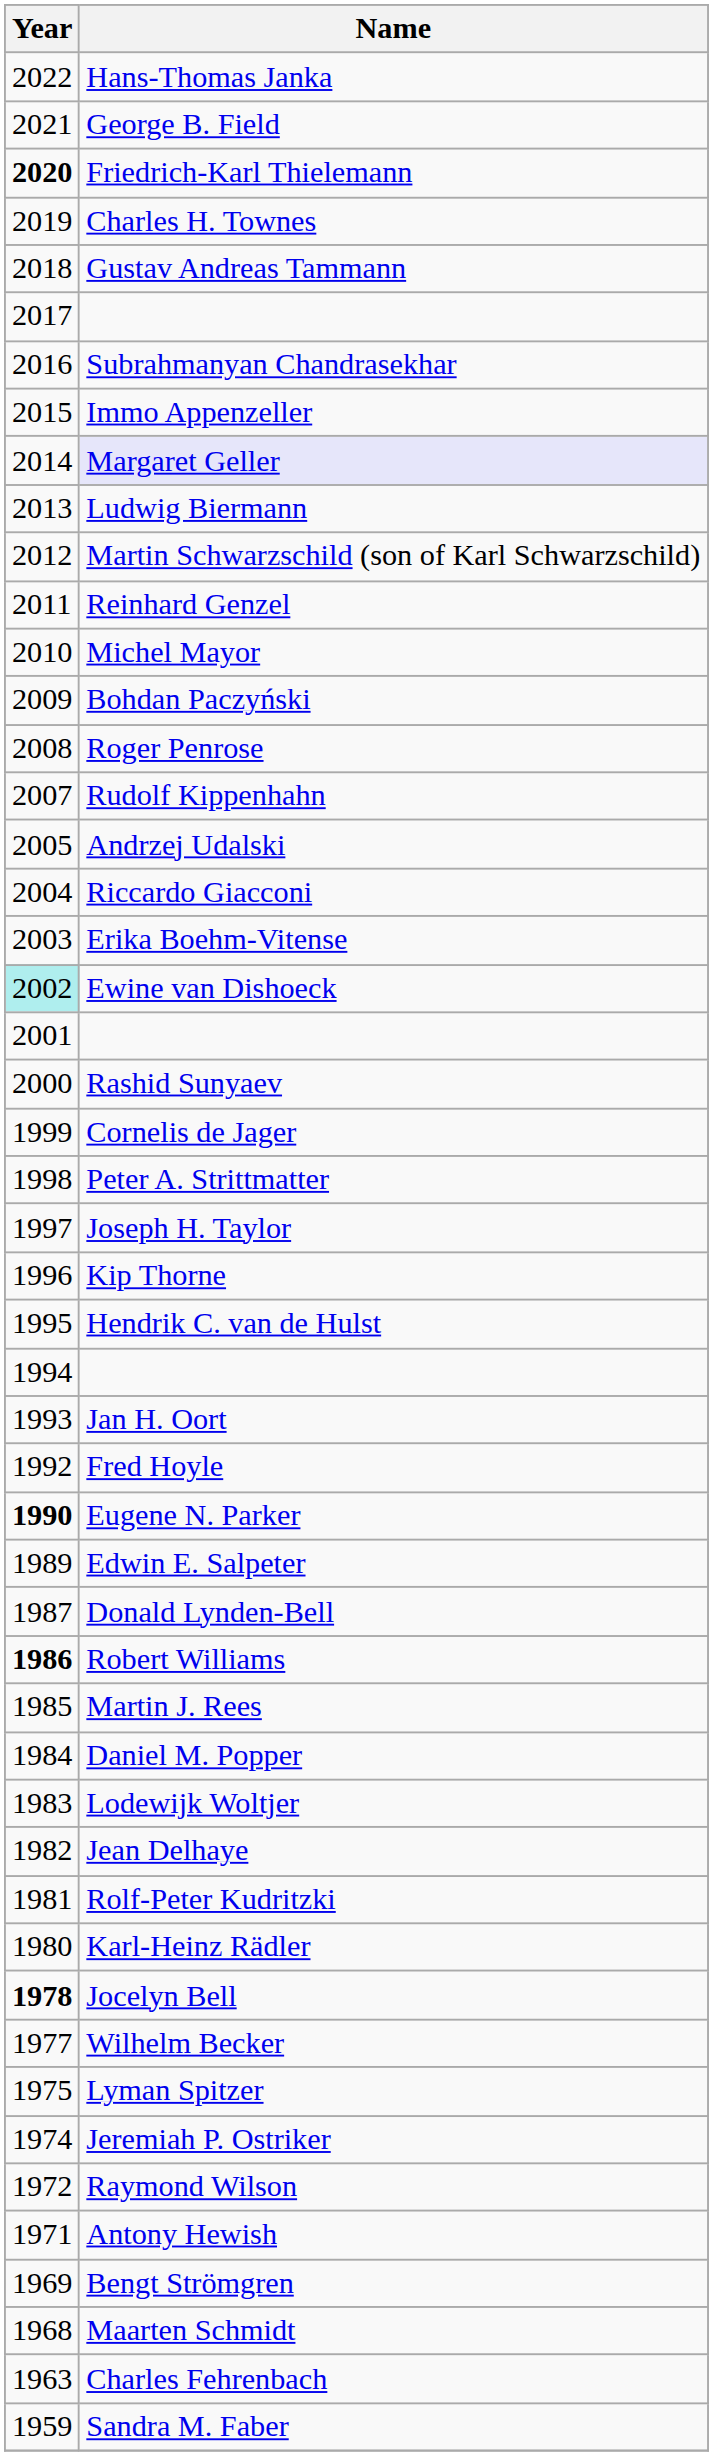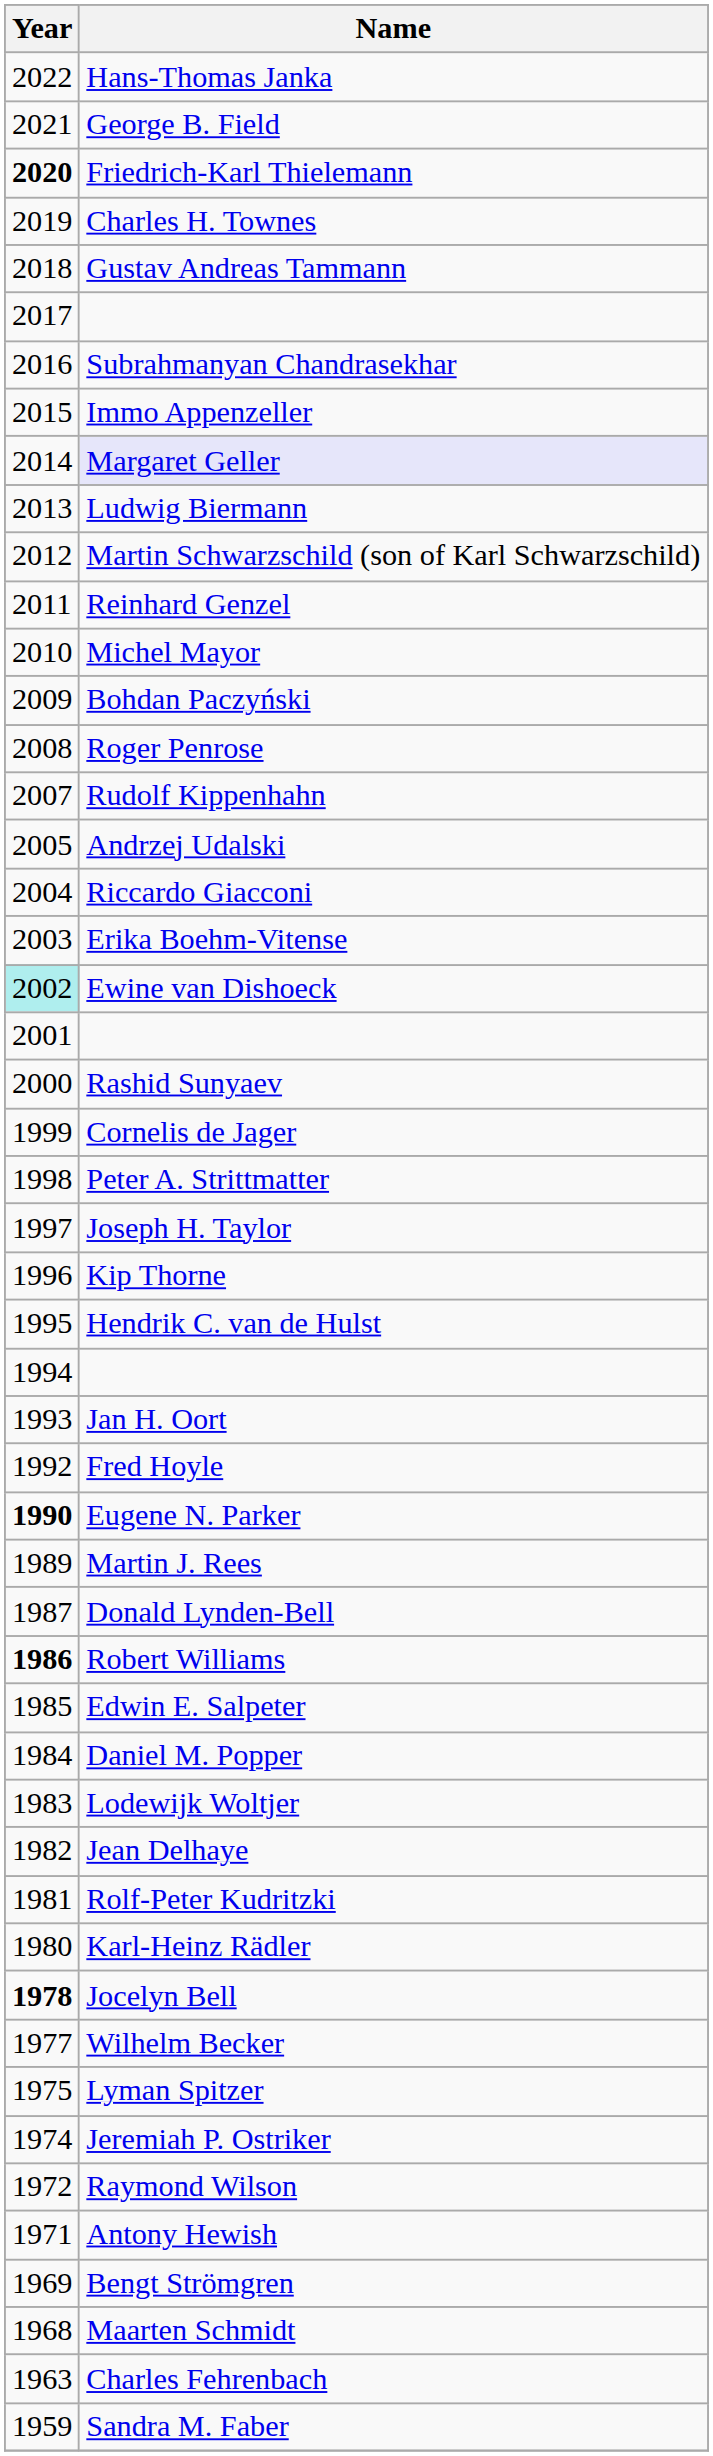(196, 1563) Edwin E. Salpeter -> (174, 1563) Martin J. Rees
(174, 1707) Martin J. Rees -> (196, 1707) Edwin E. Salpeter
